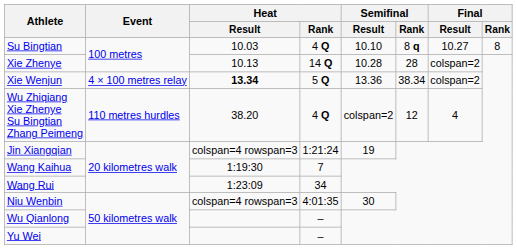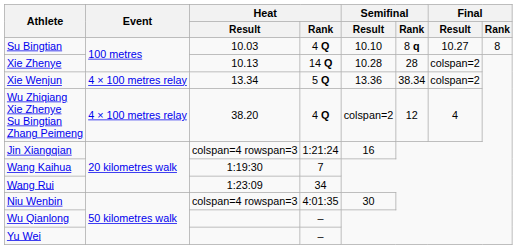(245, 81) bold -> (245, 81) normal
(134, 116) 110 metres hurdles -> (138, 116) 4 × 100 metres relay
(368, 151) 19 -> (368, 151) 16
